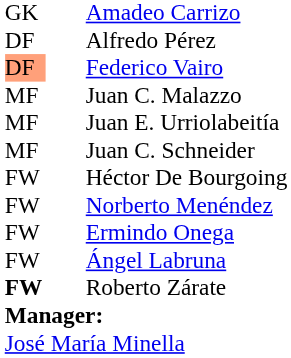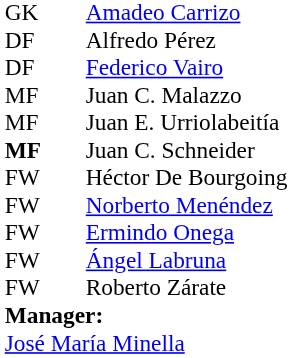(20, 67) lightsalmon background -> (20, 67) no background
(22, 150) normal -> (23, 150) bold
(24, 287) bold -> (22, 287) normal
